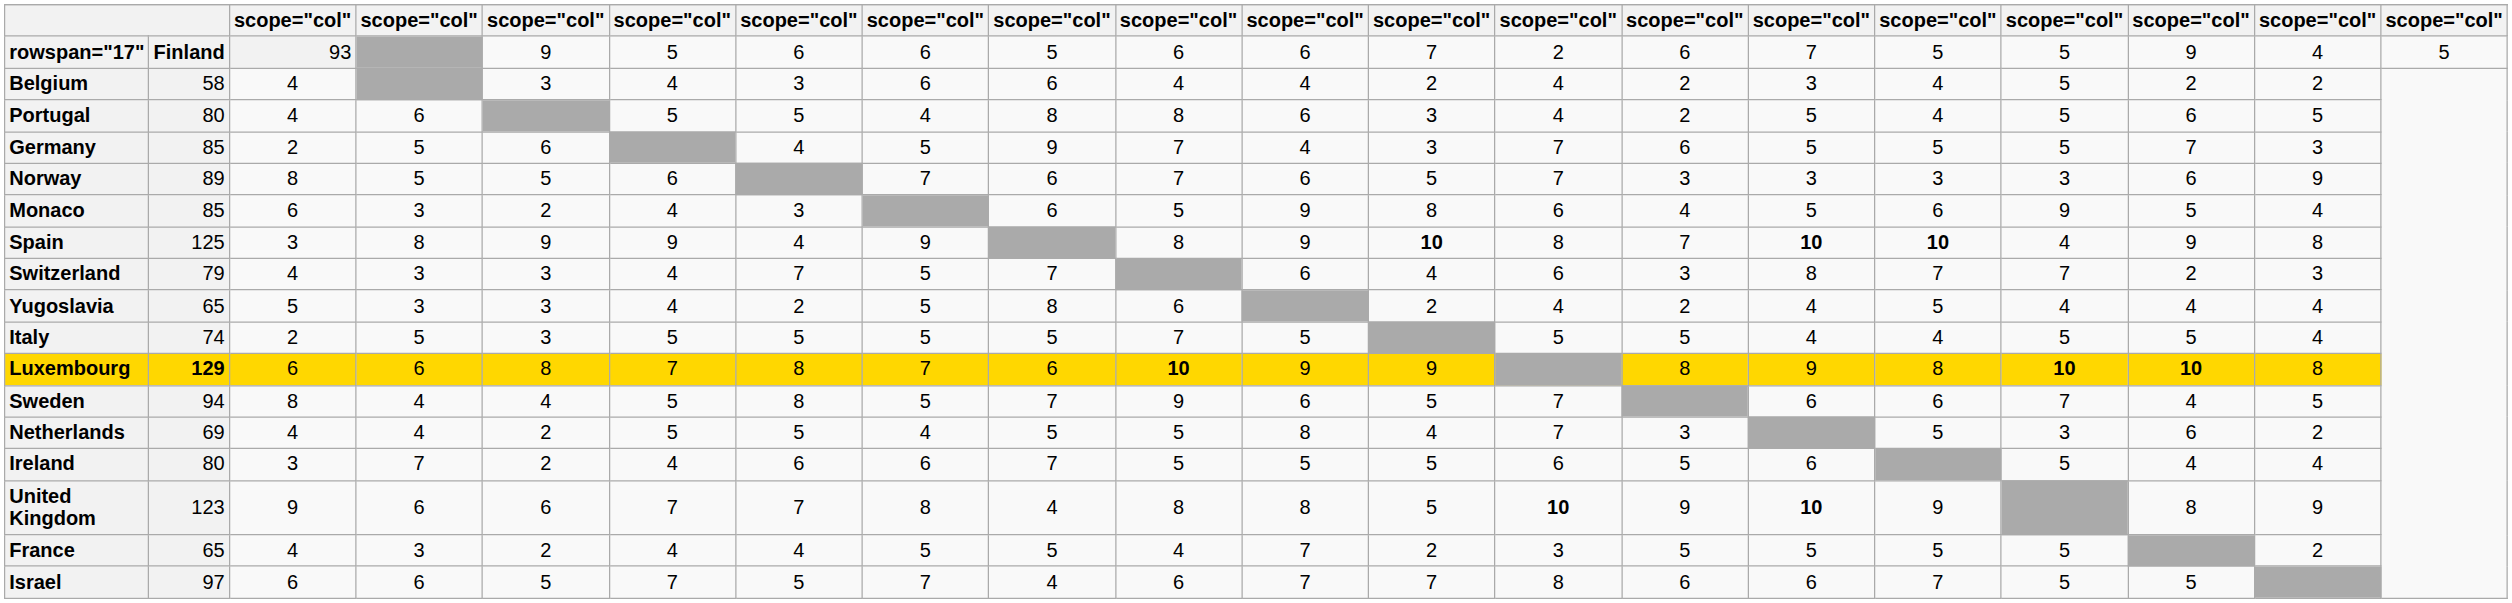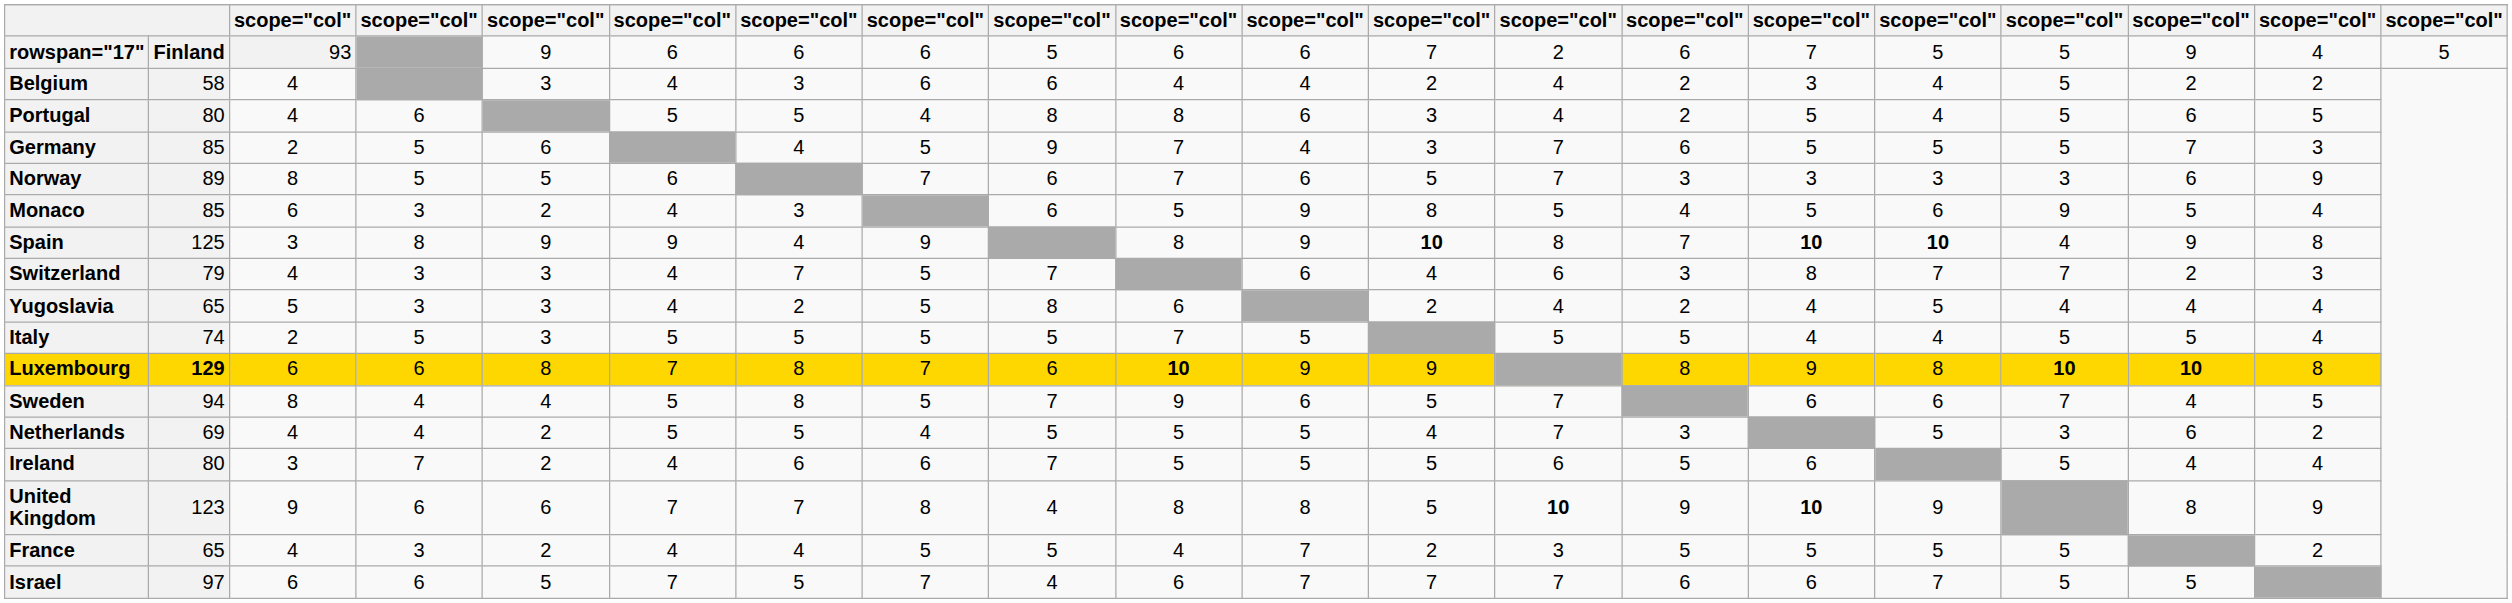(672, 52) 5 -> (672, 52) 6
(1558, 210) 6 -> (1558, 210) 5
(1305, 432) 8 -> (1305, 432) 5
(1558, 582) 8 -> (1558, 582) 7
